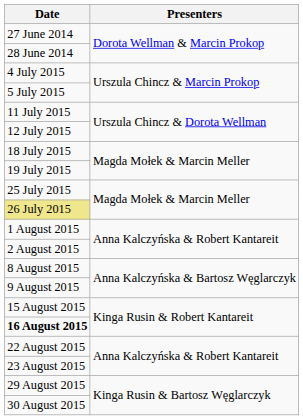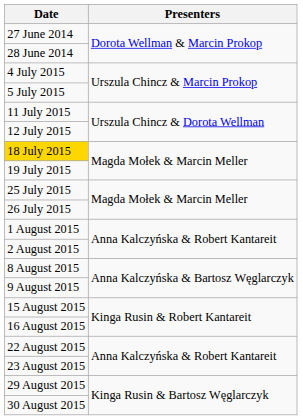(39, 151) no background -> (39, 151) gold background
(39, 209) khaki background -> (39, 209) no background
(47, 326) bold -> (46, 326) normal
